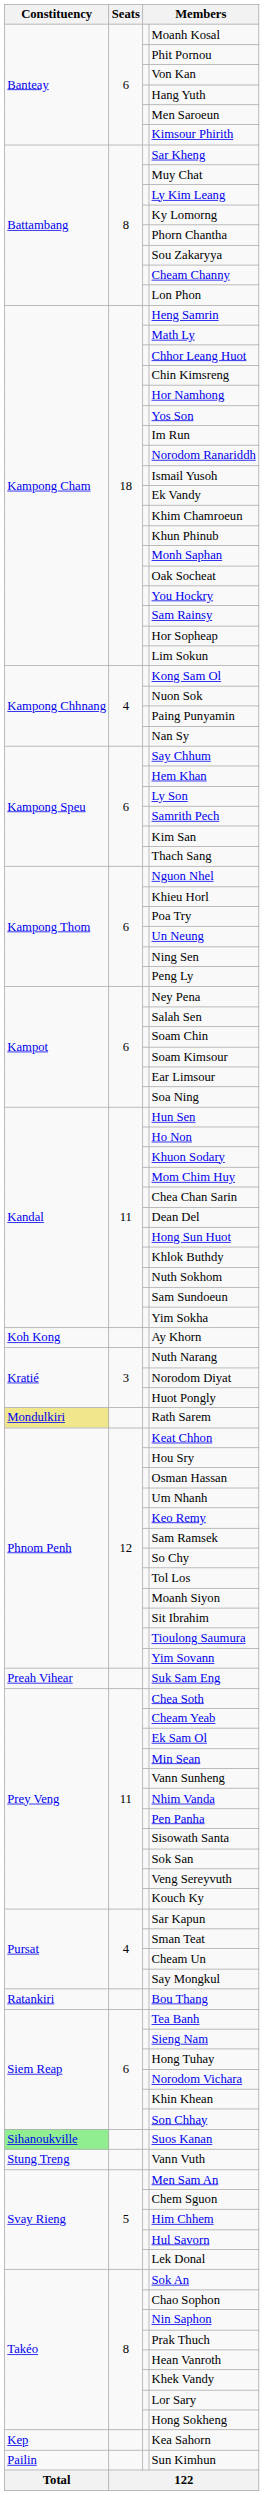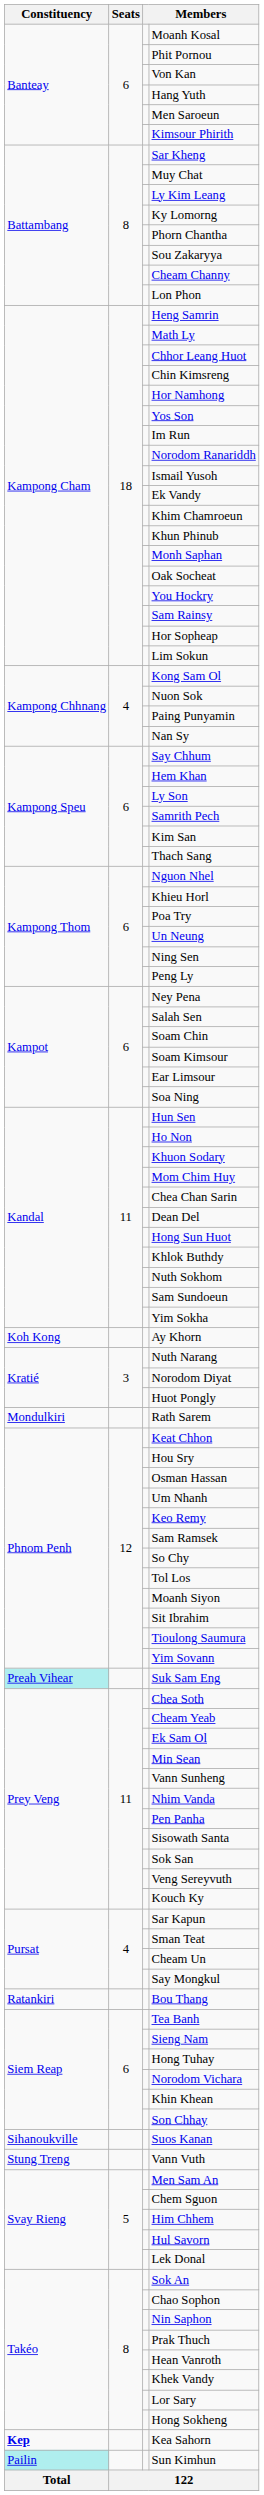(36, 1417) khaki background -> (36, 1417) no background
(40, 1678) no background -> (40, 1678) paleturquoise background
(42, 2139) lightgreen background -> (42, 2139) no background
(18, 2440) normal -> (19, 2440) bold
(22, 2460) no background -> (22, 2460) paleturquoise background
